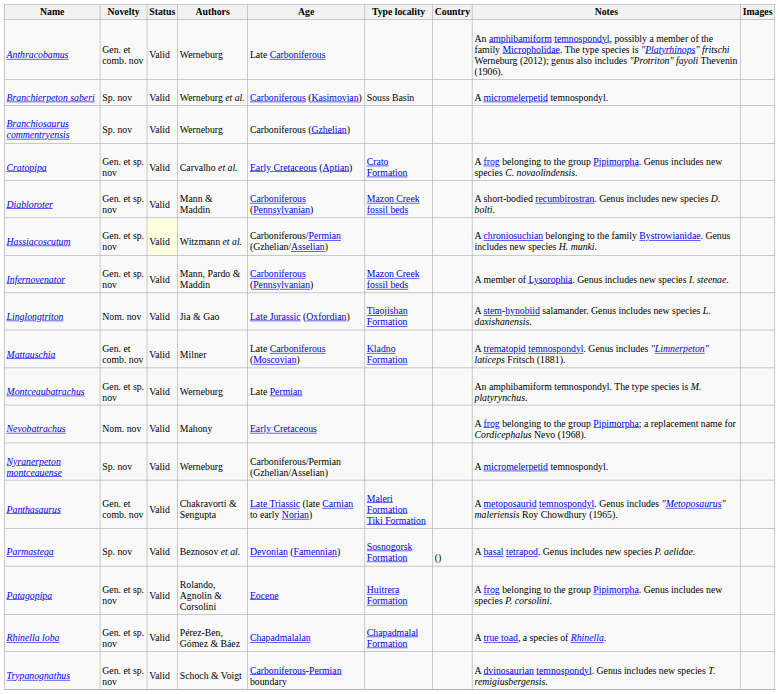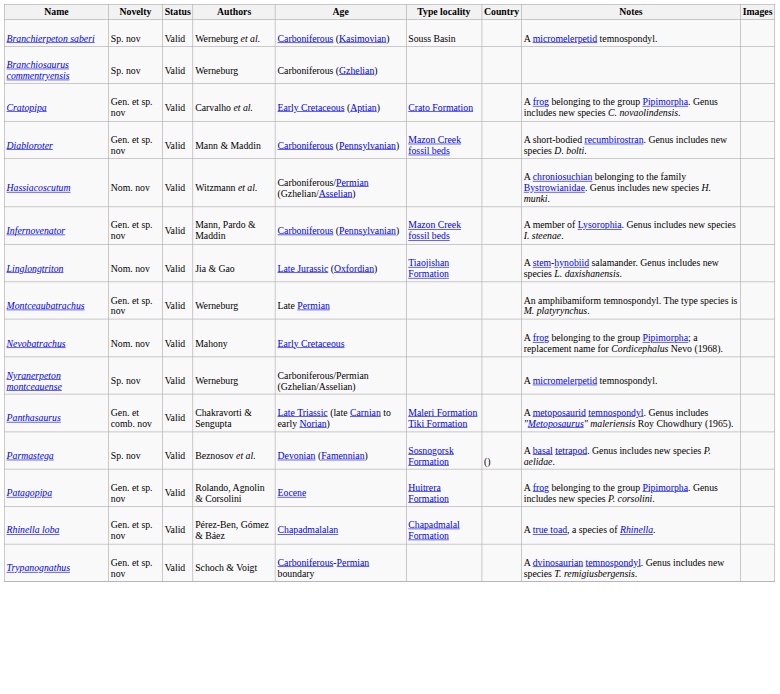- row: (37, 55)
(123, 242) Gen. et sp. nov -> (130, 188) Nom. nov
(160, 242) lightyellow background -> (175, 188) no background
- row: (31, 354)
